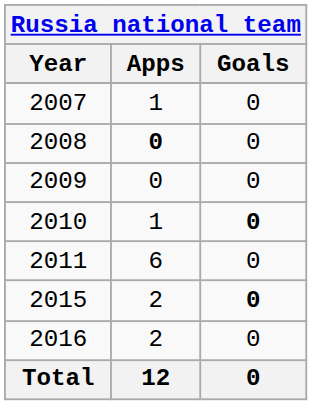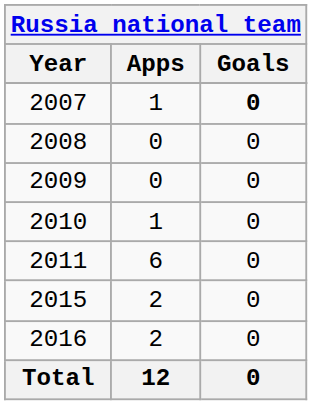(253, 103) normal -> (253, 103) bold
(156, 143) bold -> (156, 143) normal
(253, 222) bold -> (253, 222) normal
(253, 300) bold -> (253, 300) normal
